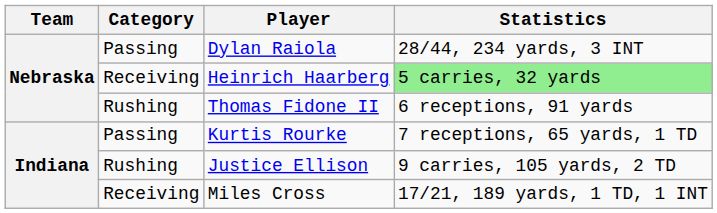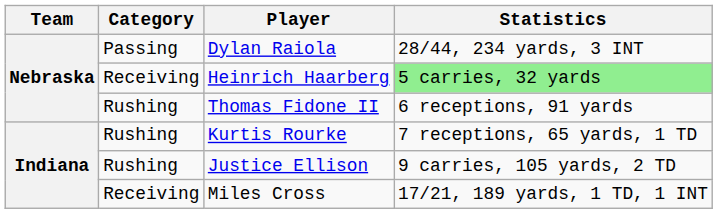(141, 136) Passing -> (141, 136) Rushing
